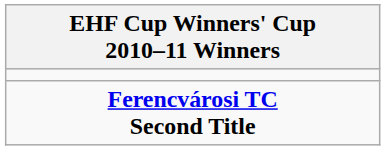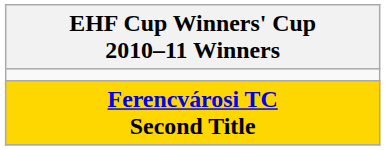(193, 112) no background -> (193, 112) gold background
